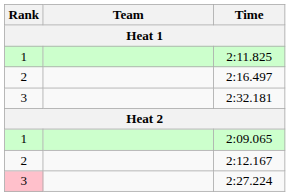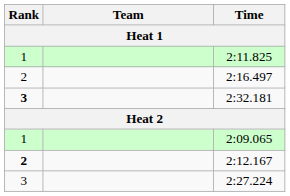(24, 98) normal -> (24, 98) bold
(24, 160) normal -> (24, 160) bold
(24, 181) pink background -> (24, 181) no background
